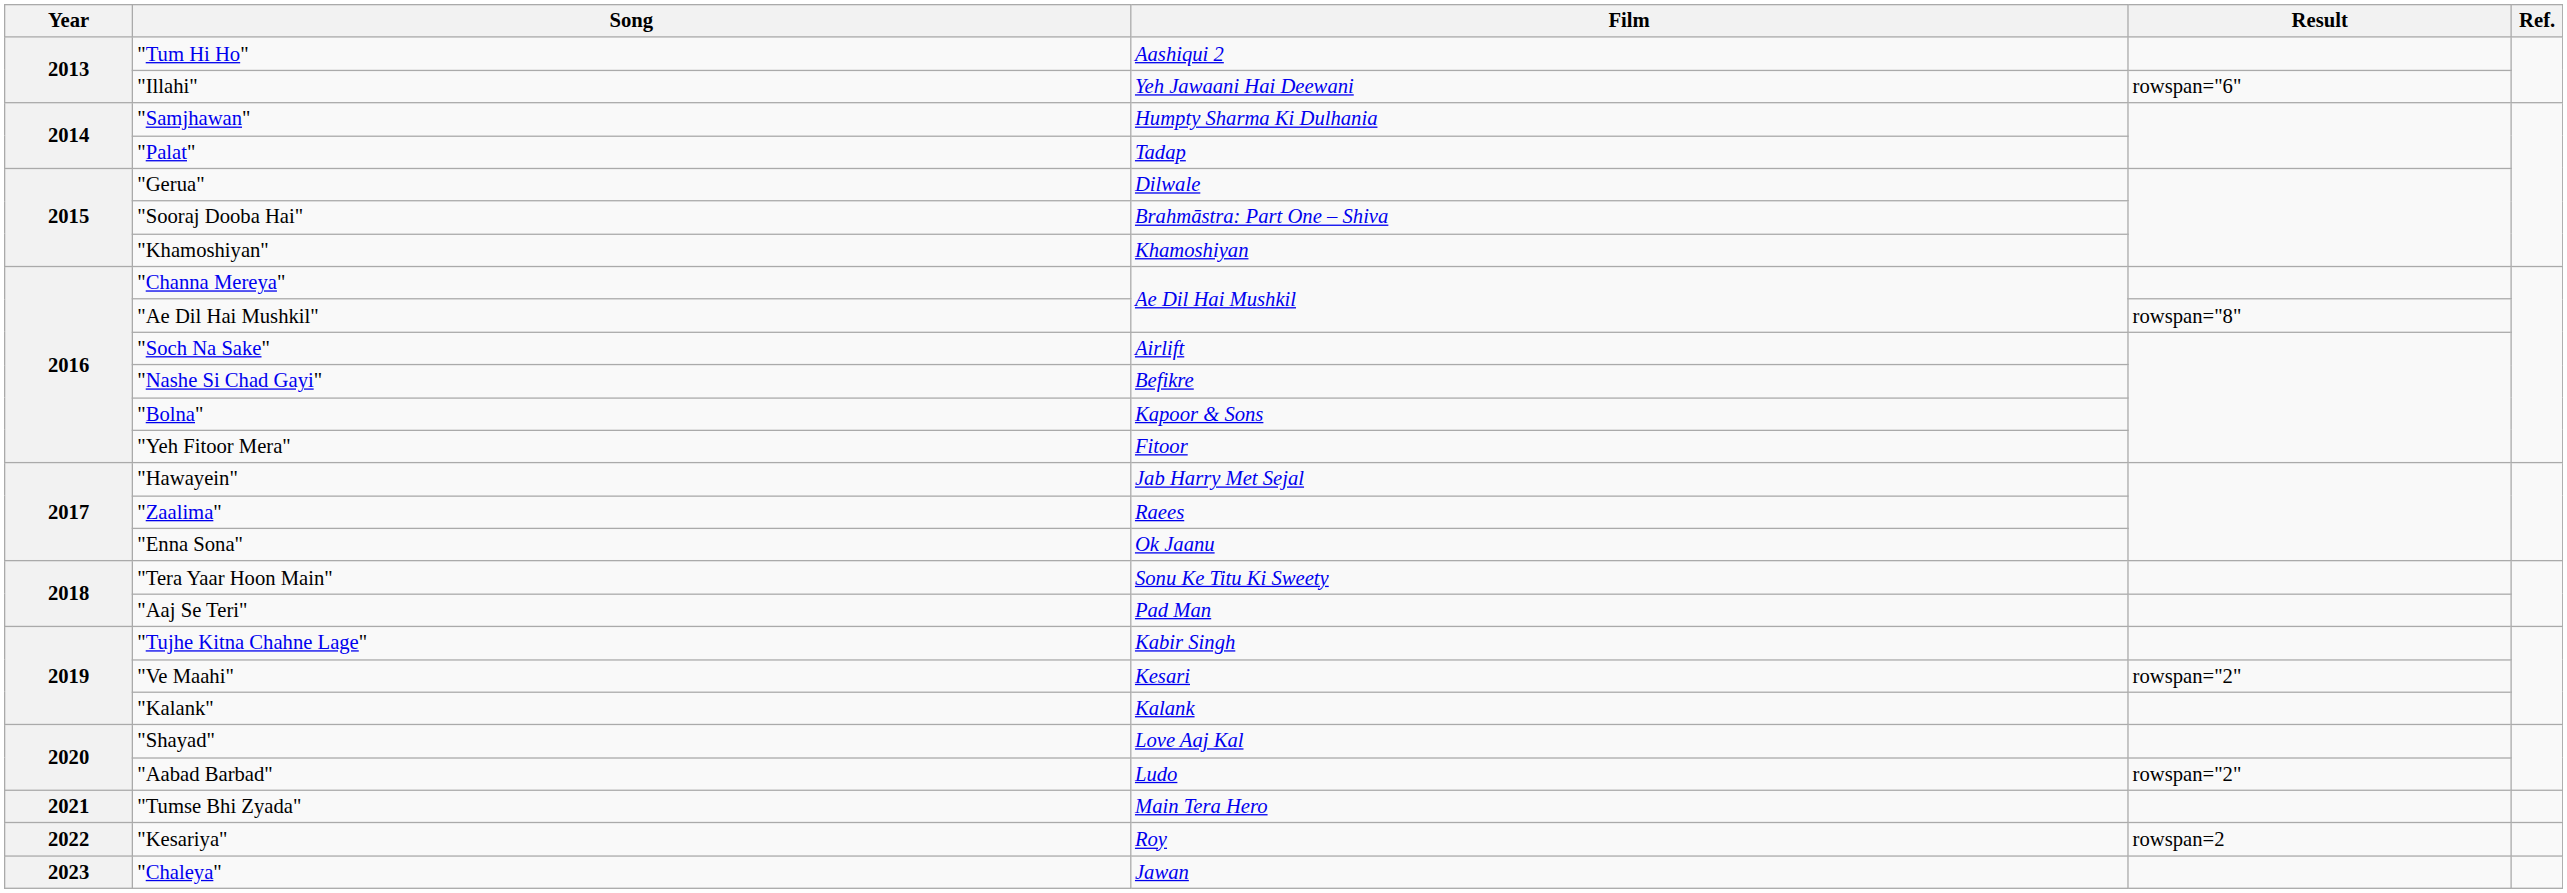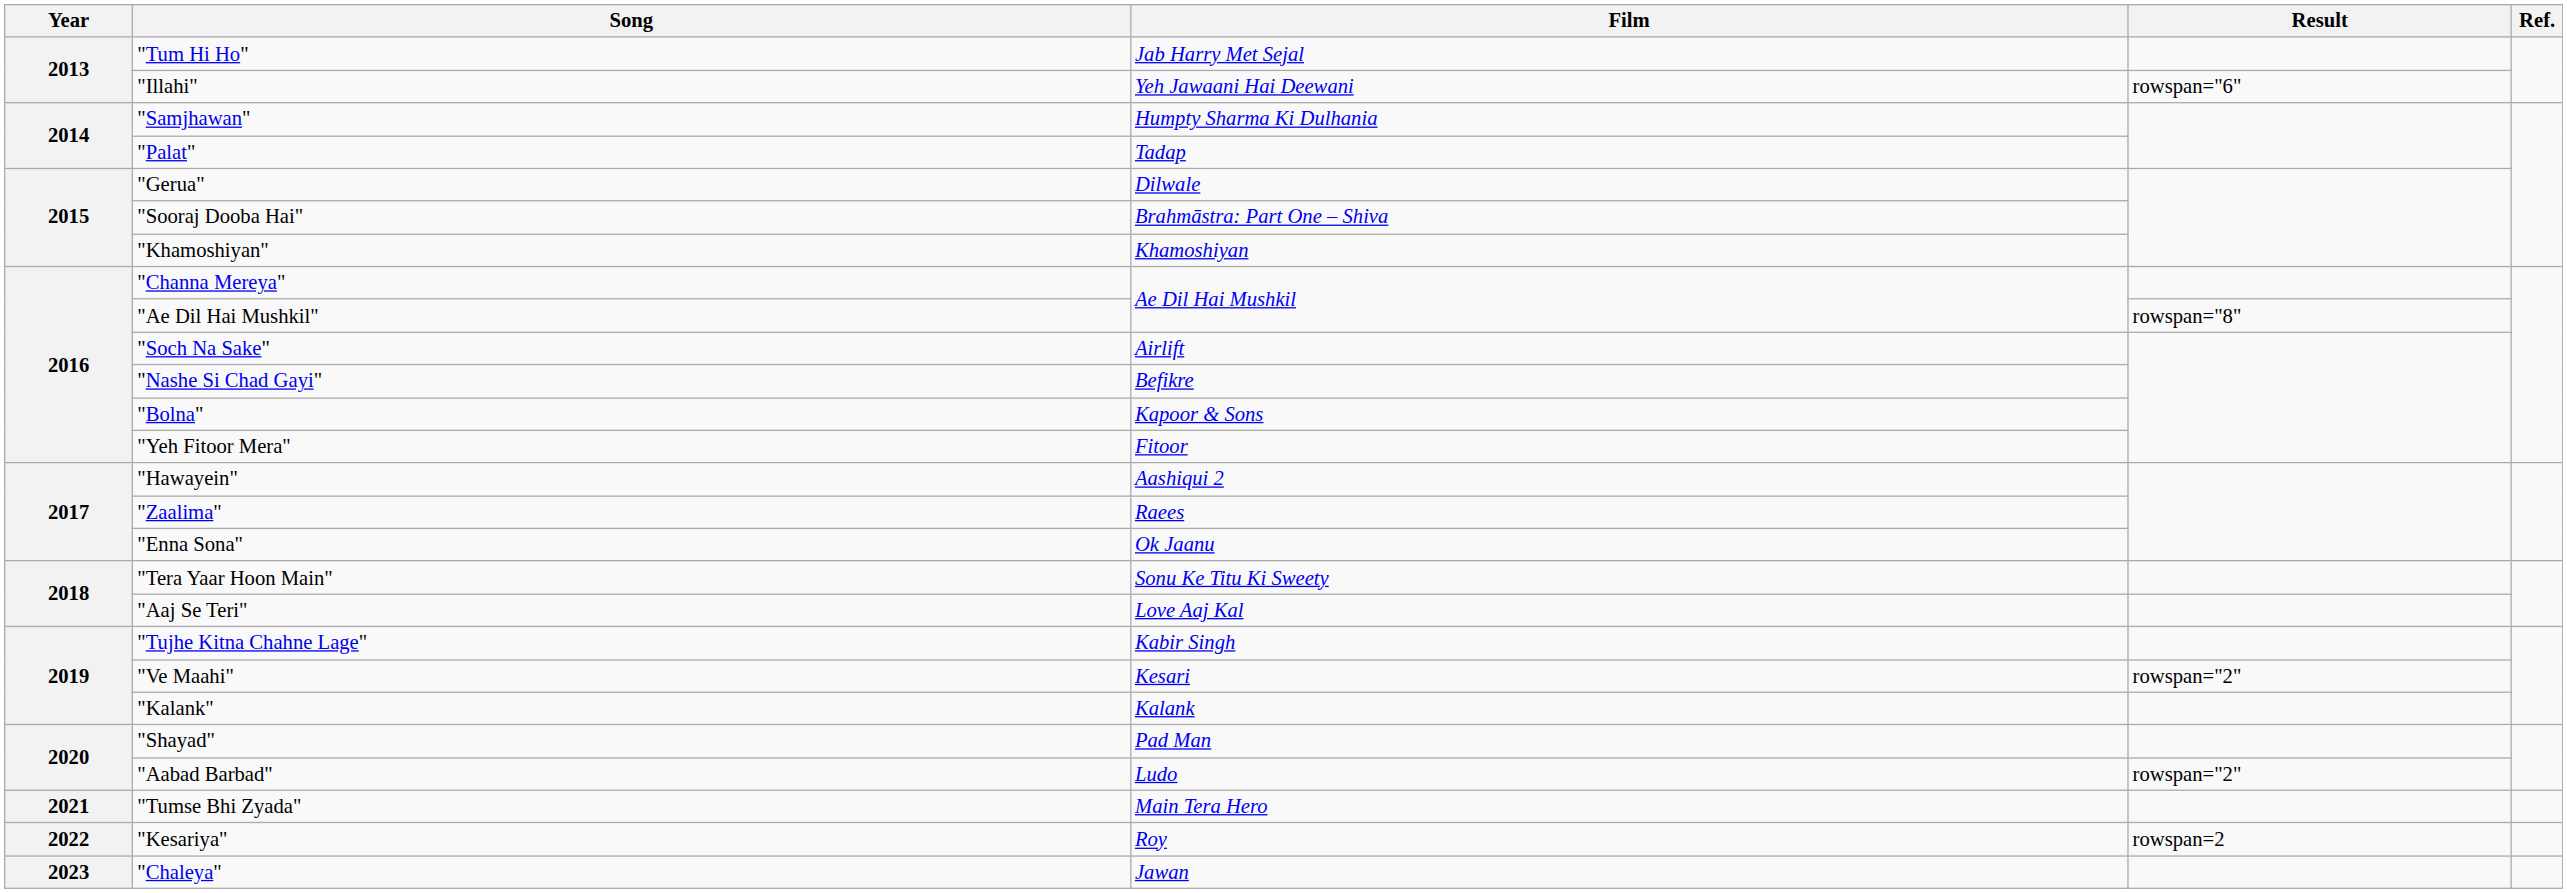(1179, 53) Aashiqui 2 -> (1219, 53) Jab Harry Met Sejal
(1219, 479) Jab Harry Met Sejal -> (1179, 479) Aashiqui 2
(1173, 610) Pad Man -> (1189, 610) Love Aaj Kal
(1189, 741) Love Aaj Kal -> (1173, 741) Pad Man
